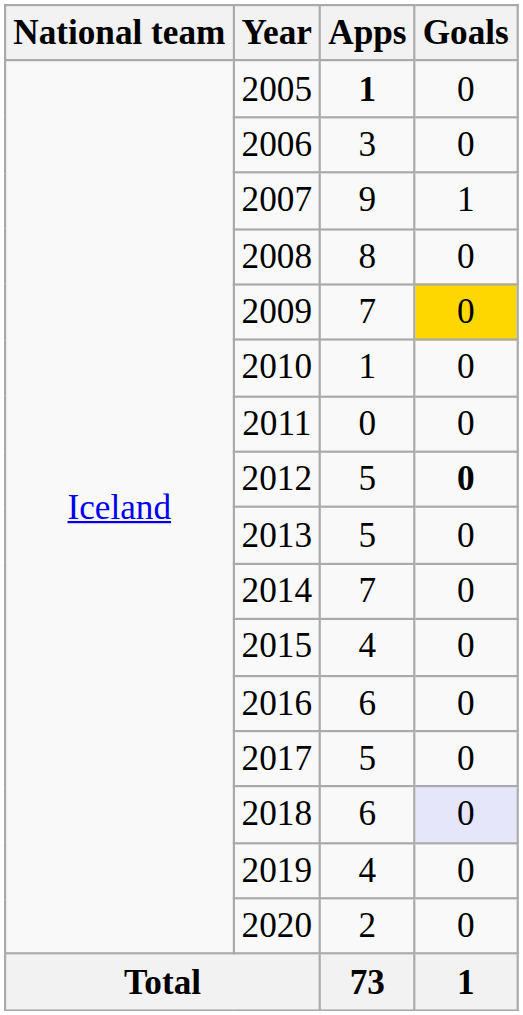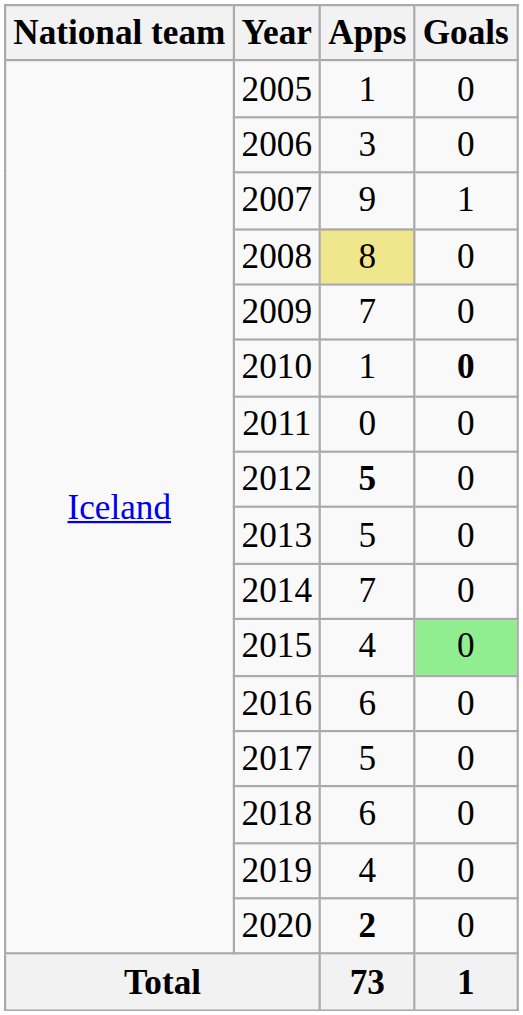(367, 88) bold -> (367, 88) normal
(367, 255) no background -> (367, 255) khaki background
(466, 311) gold background -> (466, 311) no background
(466, 367) normal -> (466, 367) bold
(367, 479) normal -> (367, 479) bold
(466, 479) bold -> (466, 479) normal
(466, 646) no background -> (466, 646) lightgreen background
(466, 813) lavender background -> (466, 813) no background
(367, 925) normal -> (367, 925) bold
